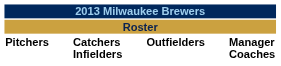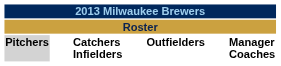(27, 42) no background -> (27, 42) lightgrey background
